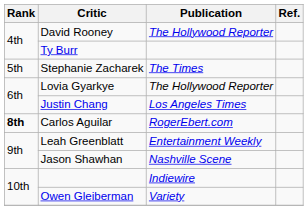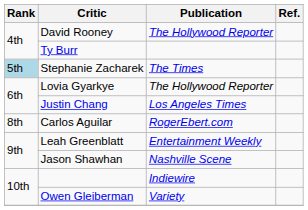(15, 68) no background -> (15, 68) lightblue background
(16, 123) bold -> (15, 123) normal
